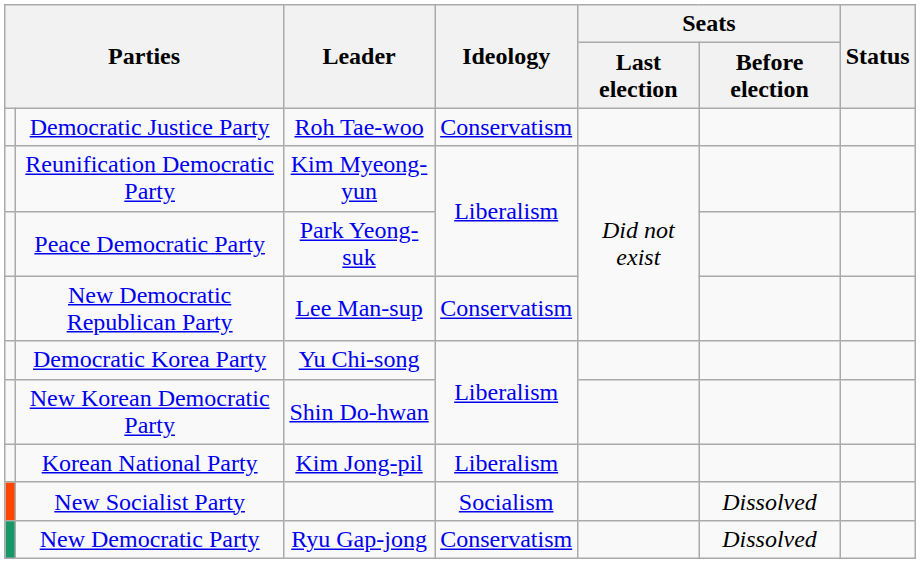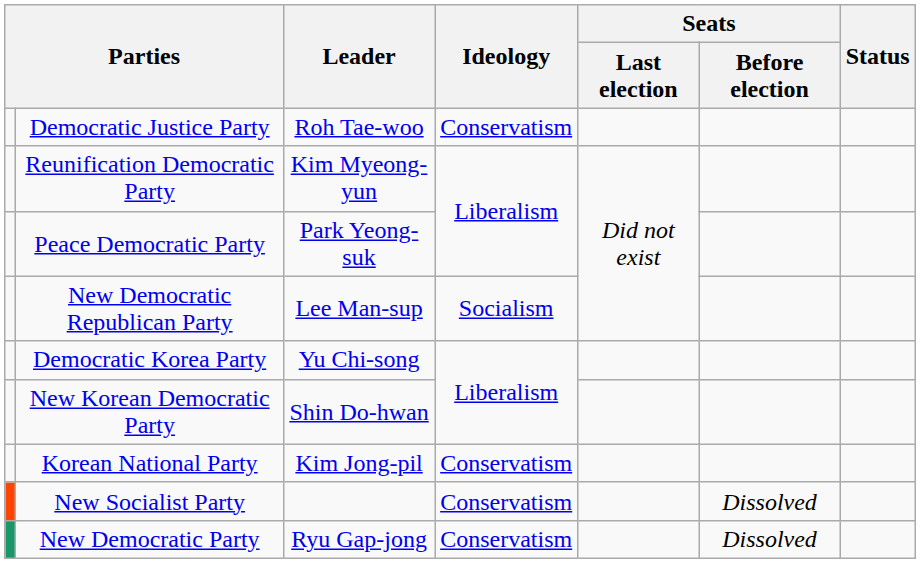(506, 308) Conservatism -> (506, 308) Socialism
(506, 463) Liberalism -> (506, 463) Conservatism
(506, 501) Socialism -> (506, 501) Conservatism
